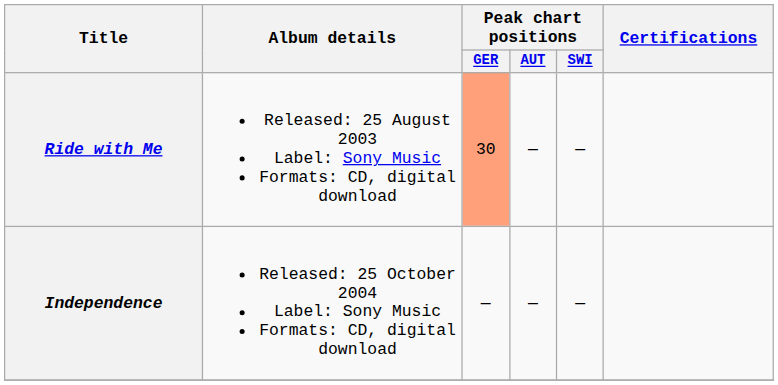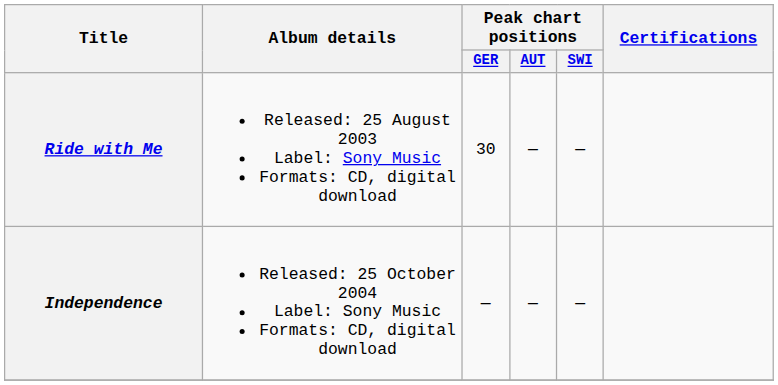(486, 149) lightsalmon background -> (486, 149) no background
